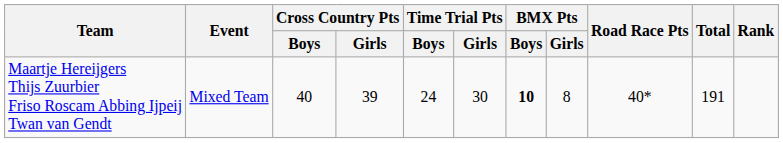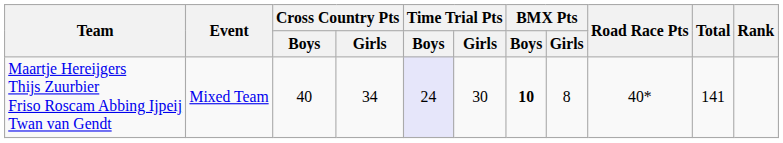(370, 97) 39 -> (370, 97) 34
(428, 97) no background -> (428, 97) lavender background
(713, 97) 191 -> (713, 97) 141
